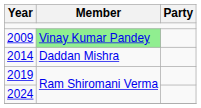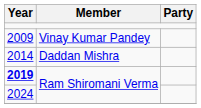(94, 38) lightgreen background -> (94, 38) no background
(20, 75) normal -> (20, 75) bold
